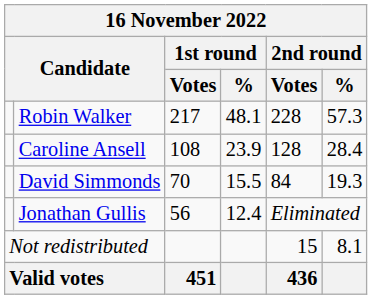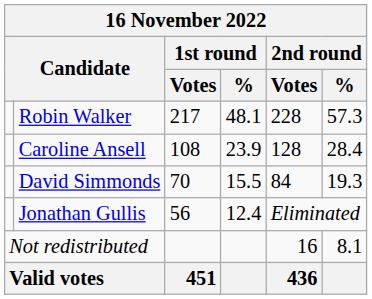(307, 246) 15 -> (307, 246) 16
